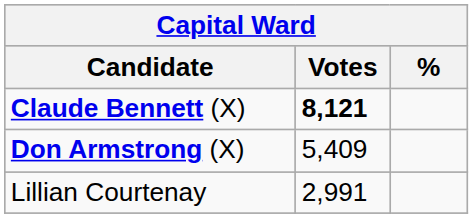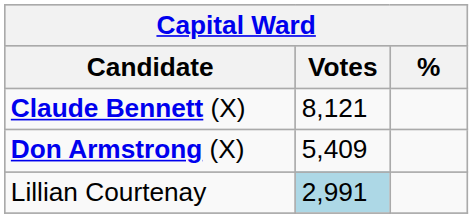(335, 108) bold -> (335, 108) normal
(335, 191) no background -> (335, 191) lightblue background
